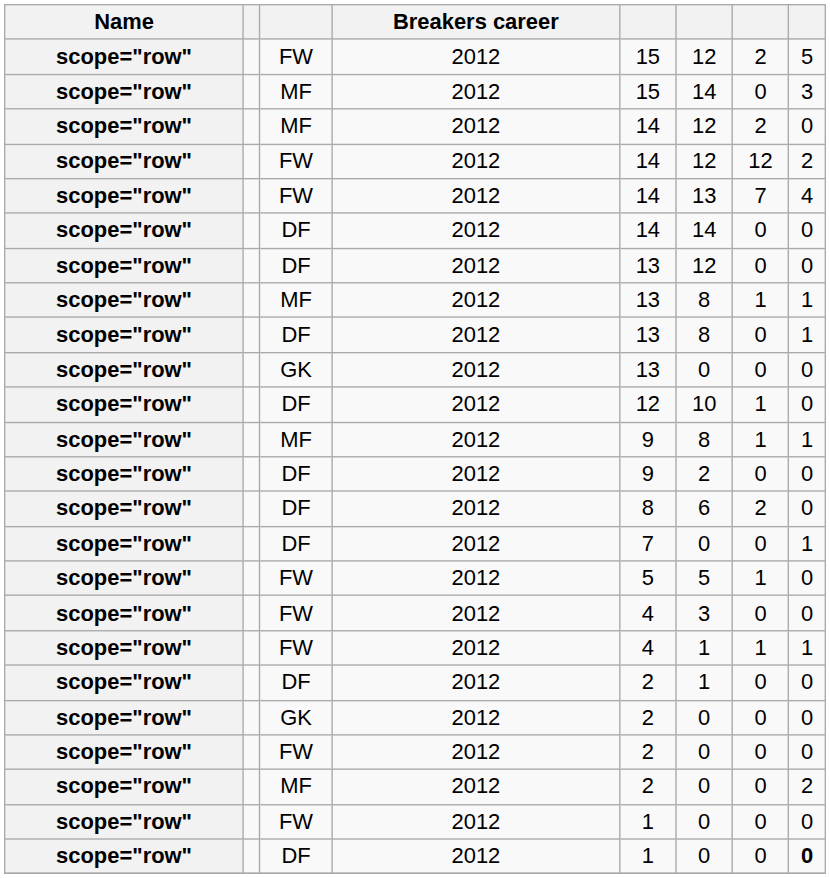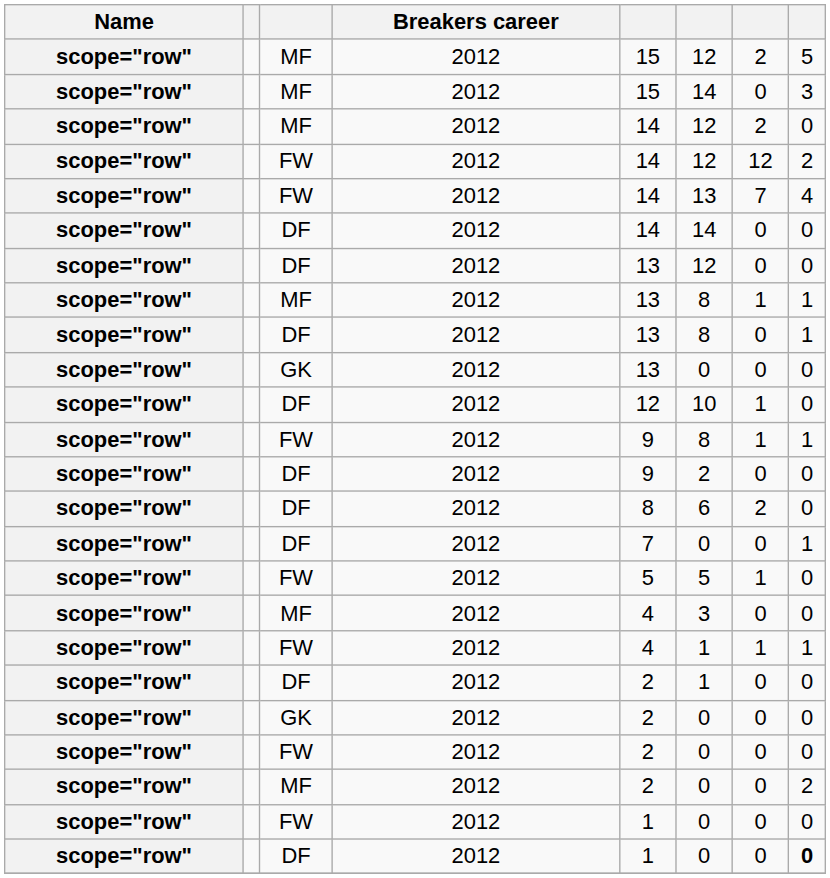(296, 56) FW -> (296, 56) MF
(296, 439) MF -> (296, 439) FW
(296, 612) FW -> (296, 612) MF
